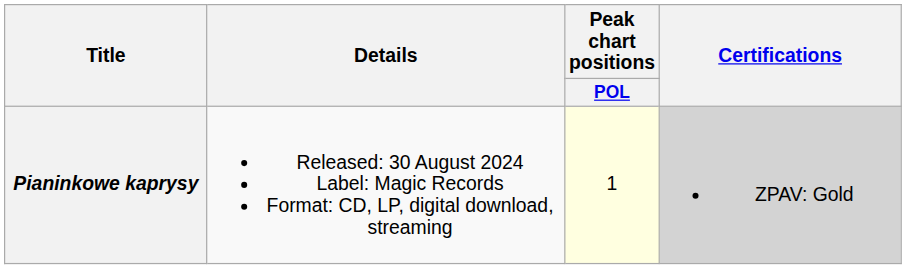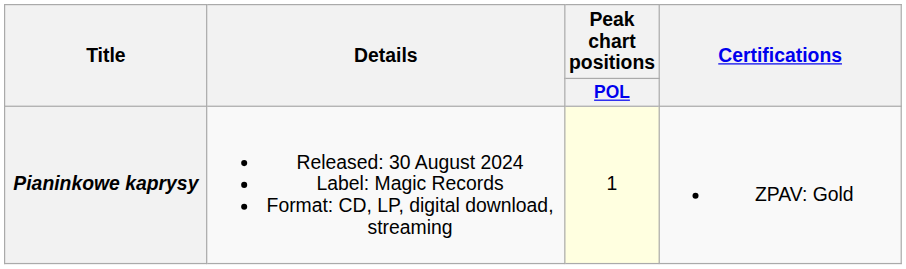(780, 196) lightgrey background -> (780, 196) no background
